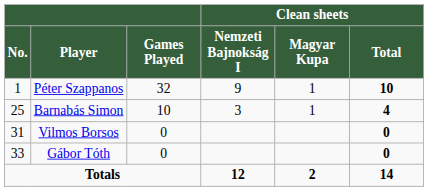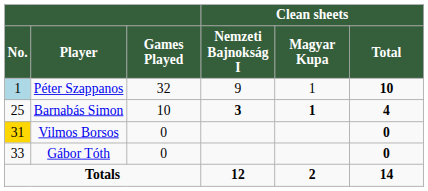(18, 89) no background -> (18, 89) lightblue background
(238, 110) normal -> (238, 110) bold
(312, 110) normal -> (312, 110) bold
(18, 132) no background -> (18, 132) gold background
